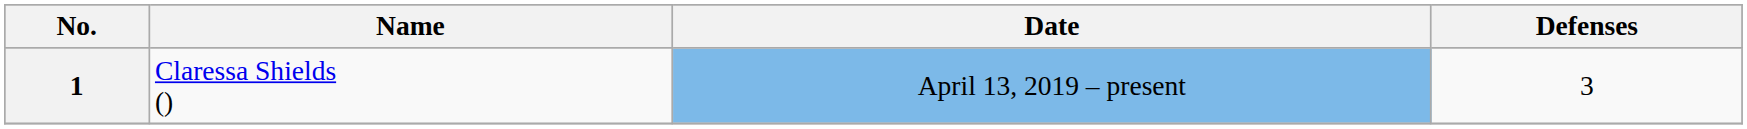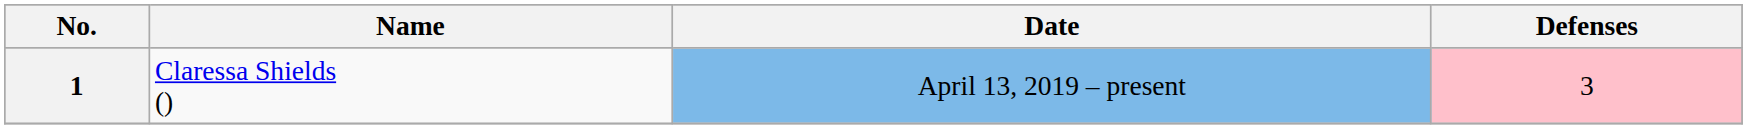(1587, 85) no background -> (1587, 85) pink background
